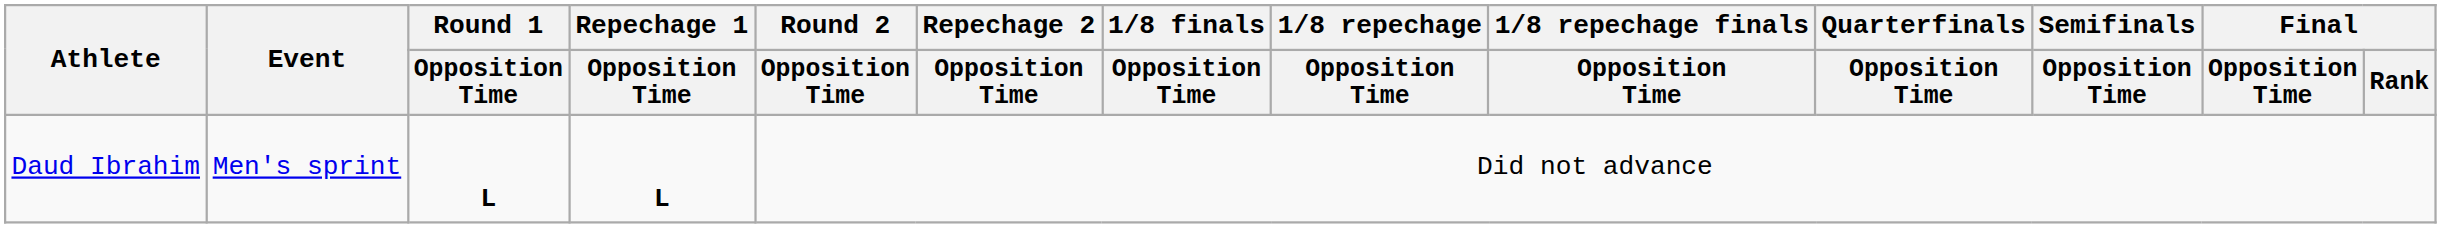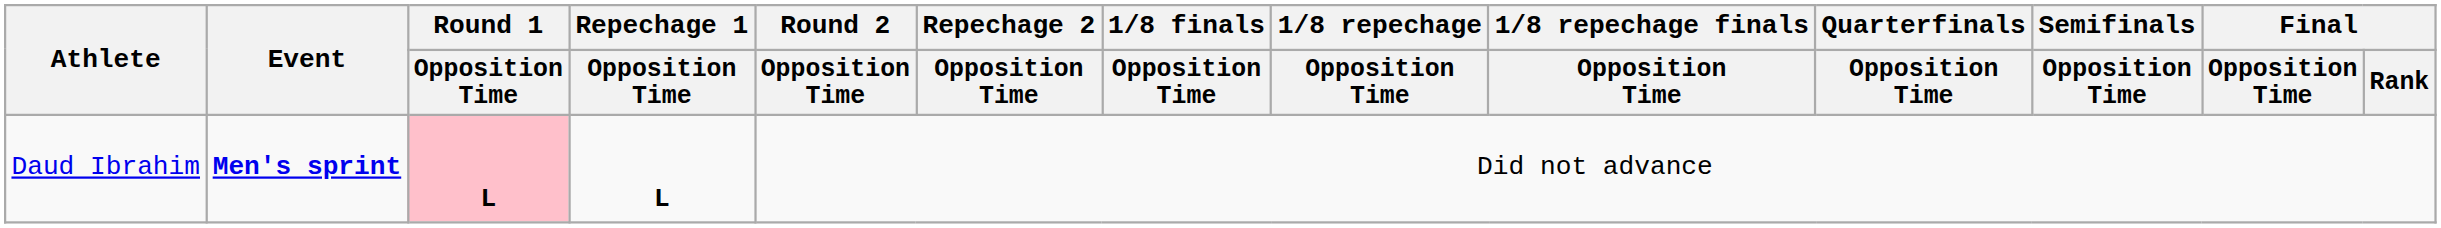(307, 168) normal -> (307, 168) bold
(488, 200) no background -> (488, 200) pink background
